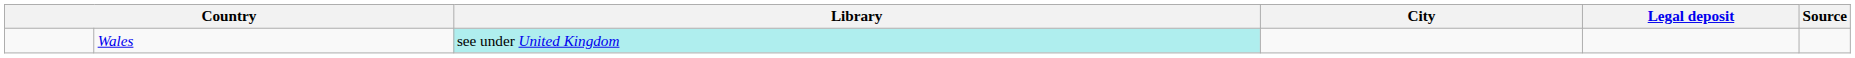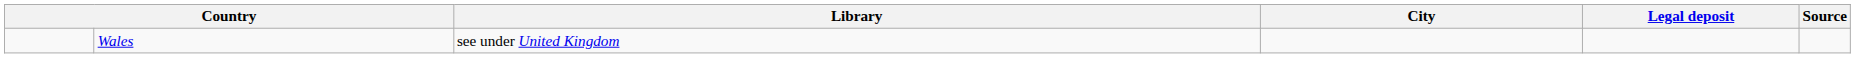(538, 40) paleturquoise background -> (538, 40) no background
